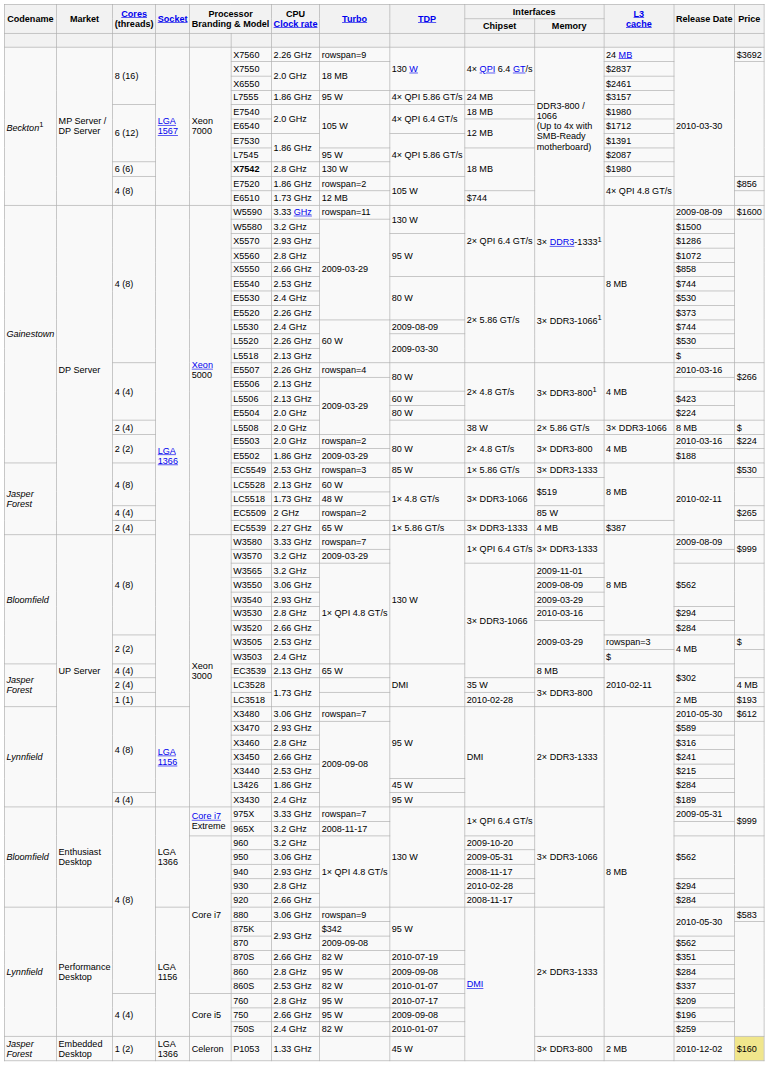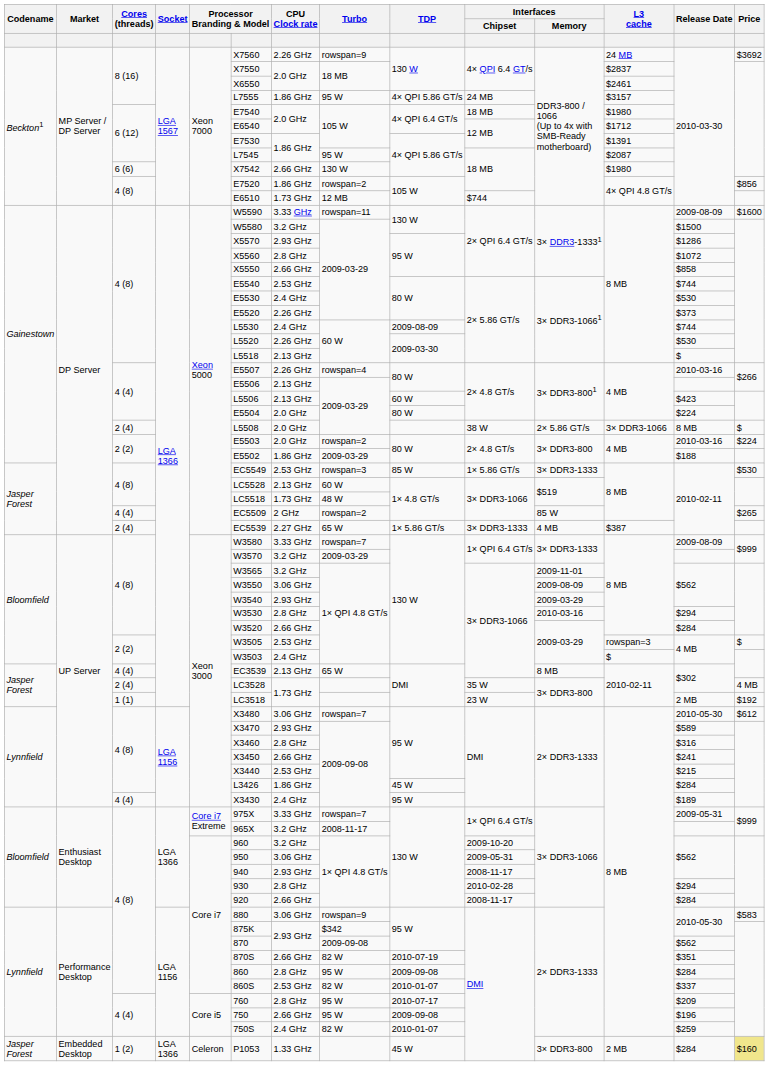(246, 170) bold -> (246, 170) normal
(290, 170) 2.8 GHz -> (293, 170) 2.66 GHz
(490, 700) 2010-02-28 -> (477, 700) 23 W
(747, 700) $193 -> (747, 700) $192
(699, 1049) 2010-12-02 -> (686, 1049) $284
